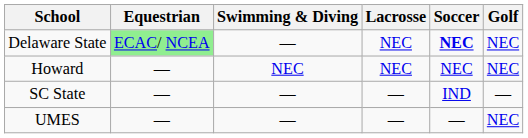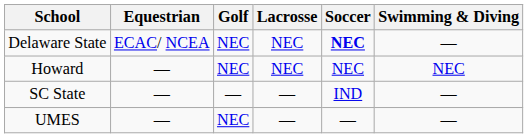columns swapped: (503, 17) <-> (288, 17)
(162, 42) lightgreen background -> (162, 42) no background
